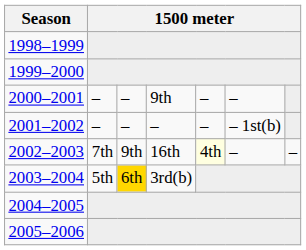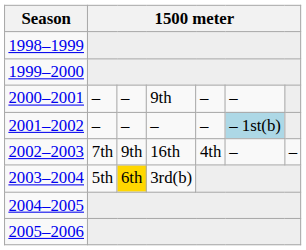(255, 125) no background -> (255, 125) lightblue background
(211, 151) lightyellow background -> (211, 151) no background
